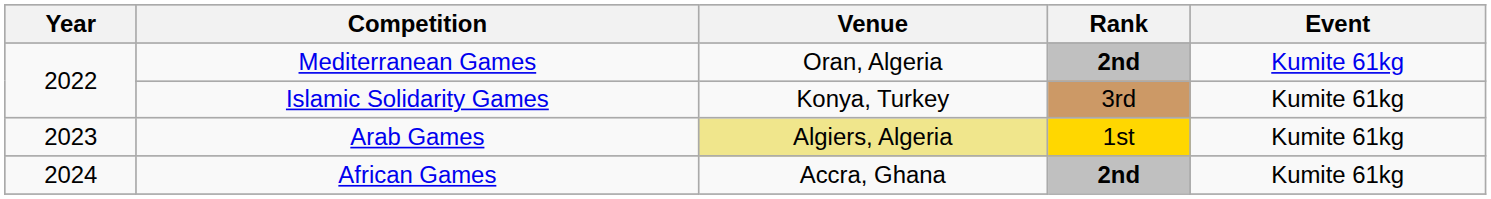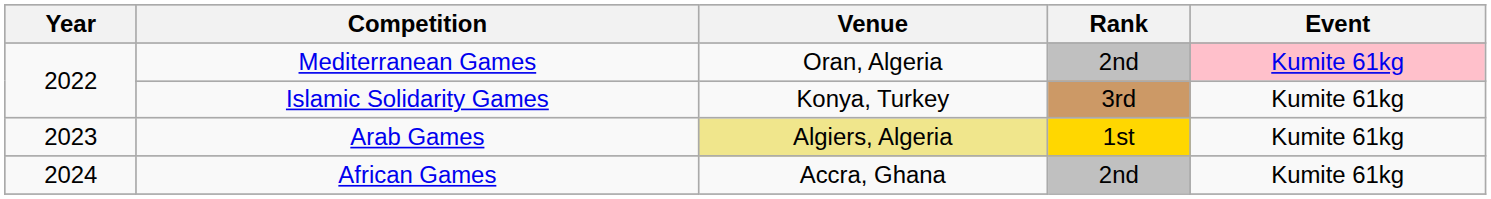(1119, 62) bold -> (1119, 62) normal
(1338, 62) no background -> (1338, 62) pink background
(1119, 175) bold -> (1119, 175) normal
